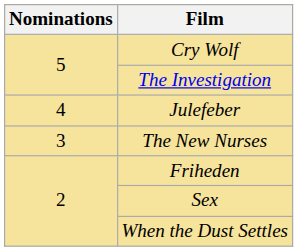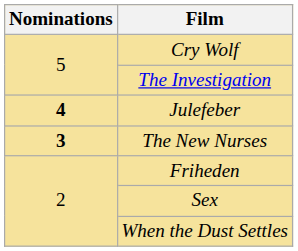(61, 110) normal -> (61, 110) bold
(61, 140) normal -> (61, 140) bold
